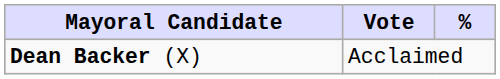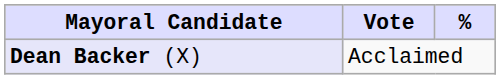(106, 57) no background -> (106, 57) lavender background
